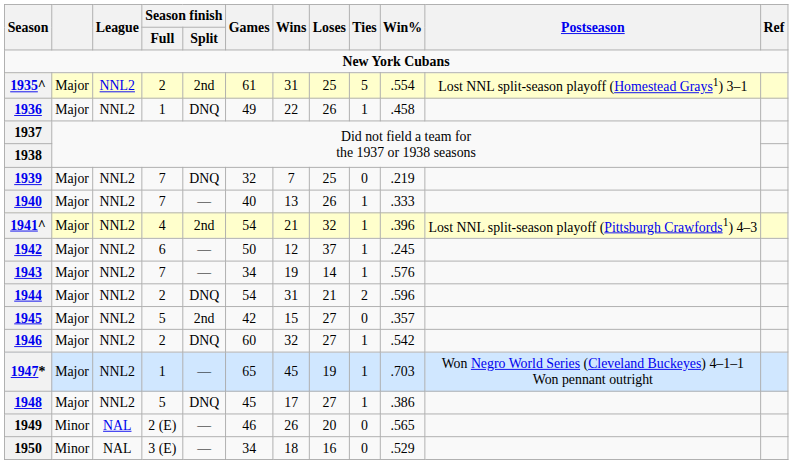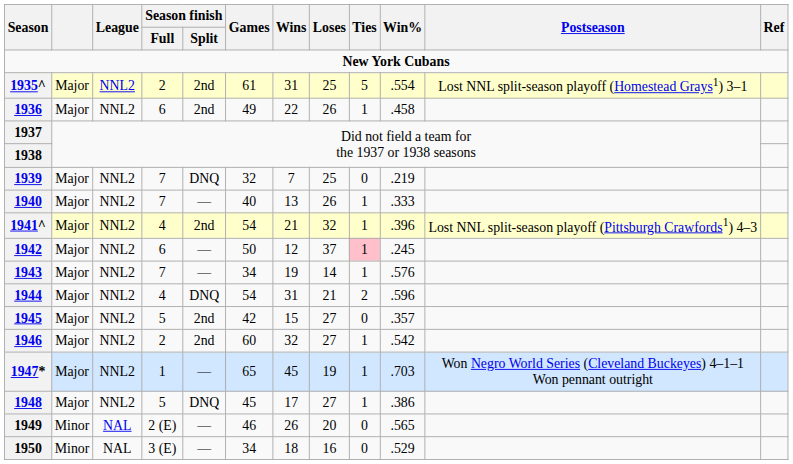(162, 110) 1 -> (162, 110) 6
(204, 110) DNQ -> (204, 110) 2nd
(364, 249) no background -> (364, 249) pink background
(162, 295) 2 -> (162, 295) 4
(204, 340) DNQ -> (204, 340) 2nd
